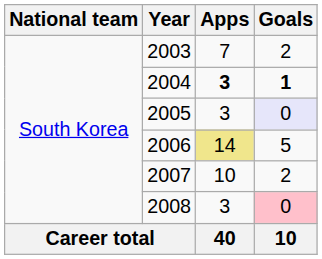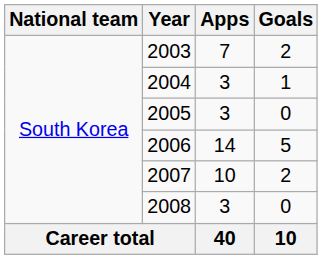(225, 82) bold -> (225, 82) normal
(286, 82) bold -> (286, 82) normal
(286, 113) lavender background -> (286, 113) no background
(225, 144) khaki background -> (225, 144) no background
(286, 207) pink background -> (286, 207) no background
